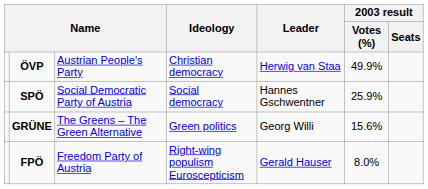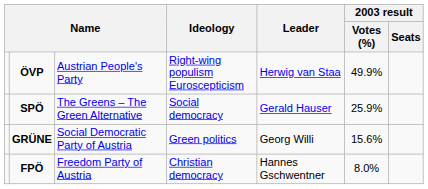(196, 66) Christian democracy -> (206, 73) Right-wing populism Euroscepticism
(101, 96) Social Democratic Party of Austria -> (102, 109) The Greens – The Green Alternative
(292, 96) Hannes Gschwentner -> (296, 109) Gerald Hauser
(102, 126) The Greens – The Green Alternative -> (101, 139) Social Democratic Party of Austria
(206, 162) Right-wing populism Euroscepticism -> (196, 169) Christian democracy
(296, 162) Gerald Hauser -> (292, 169) Hannes Gschwentner
